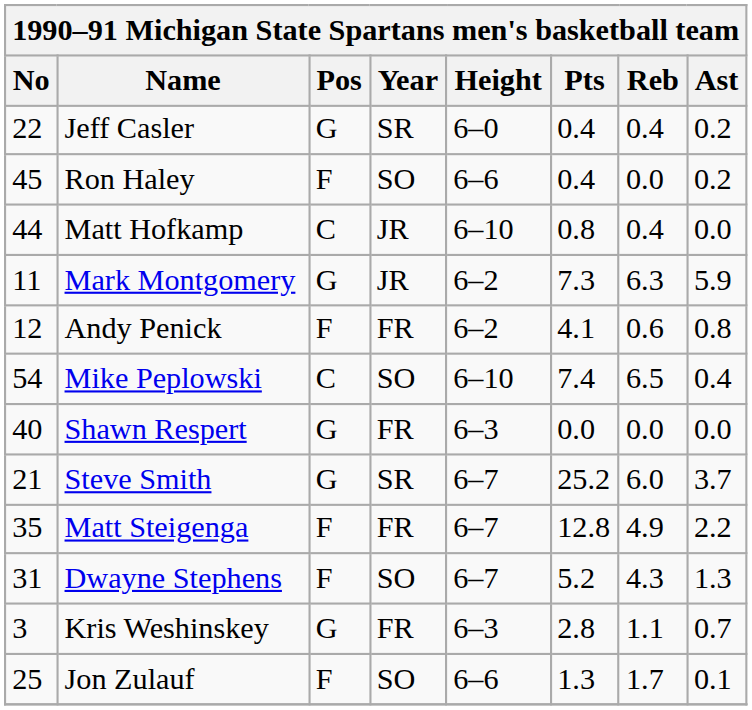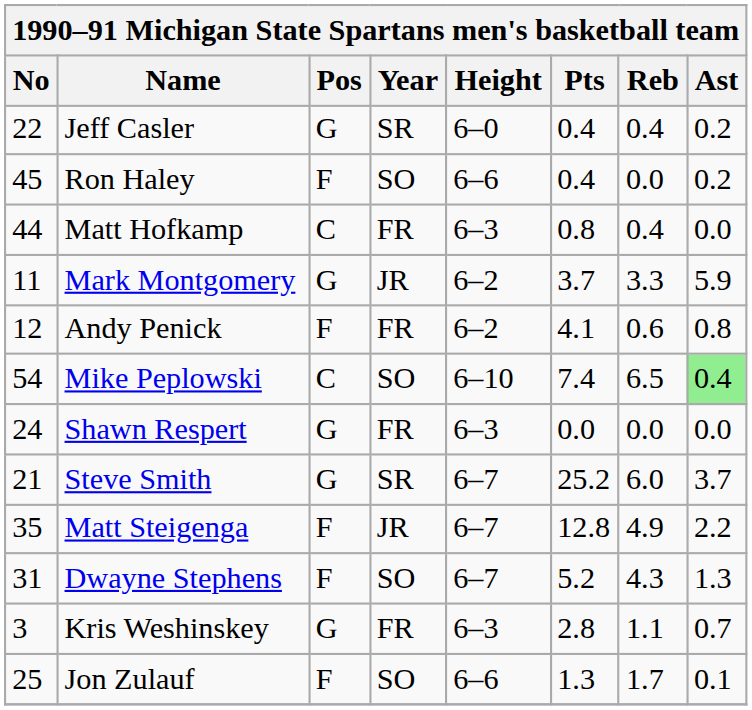(393, 229) JR -> (395, 229) FR
(483, 229) 6–10 -> (476, 229) 6–3
(576, 279) 7.3 -> (576, 279) 3.7
(645, 279) 6.3 -> (645, 279) 3.3
(713, 378) no background -> (713, 378) lightgreen background
(27, 428) 40 -> (27, 428) 24
(395, 528) FR -> (393, 528) JR
